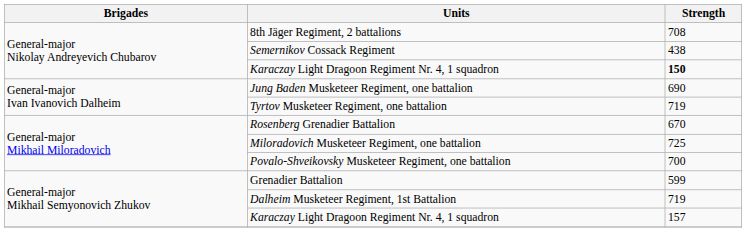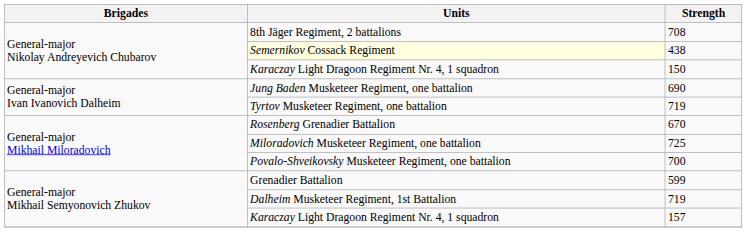(322, 50) no background -> (322, 50) lightyellow background
(677, 69) bold -> (677, 69) normal
